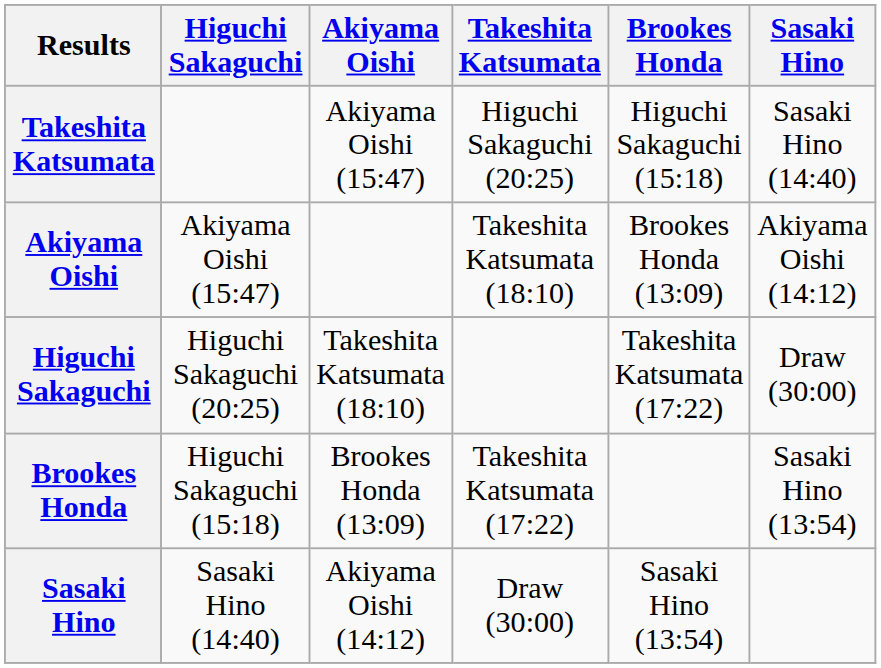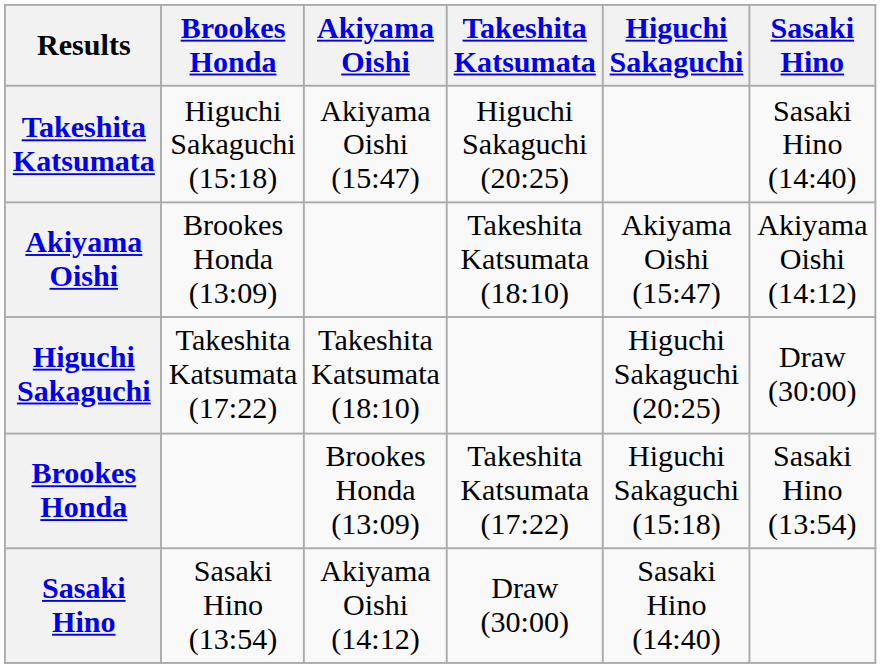columns swapped: (236, 45) <-> (679, 45)
